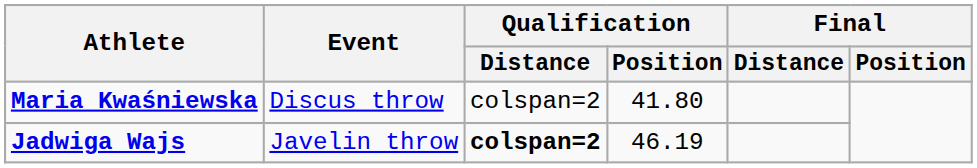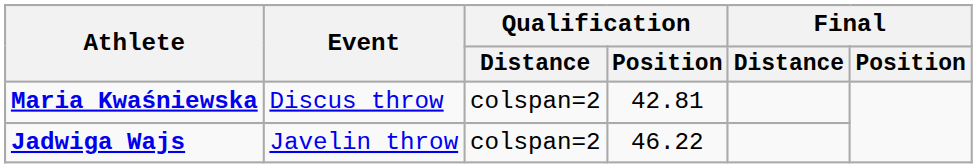(667, 102) 41.80 -> (667, 102) 42.81
(535, 143) bold -> (535, 143) normal
(667, 143) 46.19 -> (667, 143) 46.22
